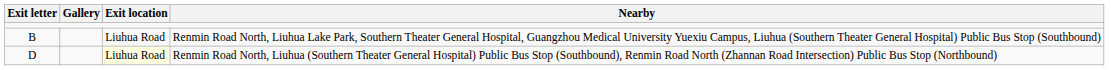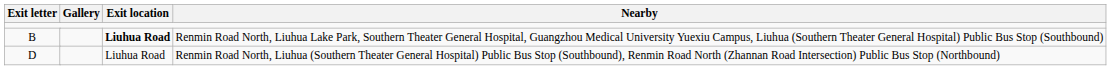(135, 37) normal -> (138, 37) bold
(135, 55) lightyellow background -> (135, 55) no background
